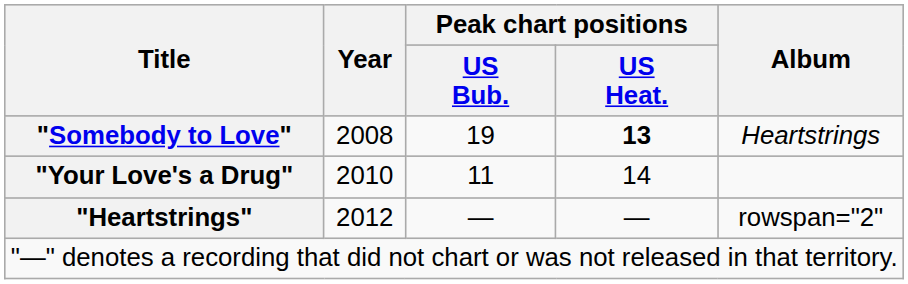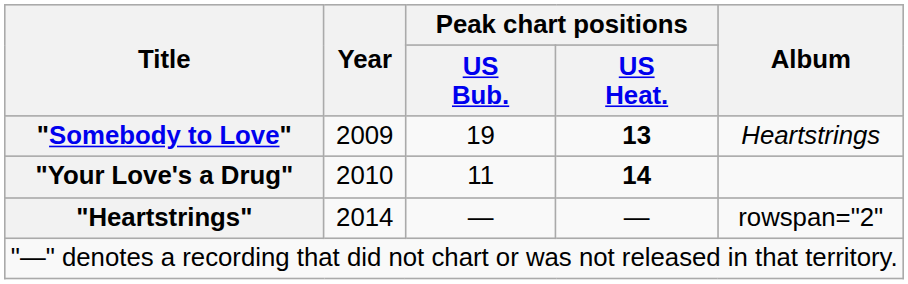(365, 135) 2008 -> (365, 135) 2009
(637, 176) normal -> (637, 176) bold
(365, 217) 2012 -> (365, 217) 2014
